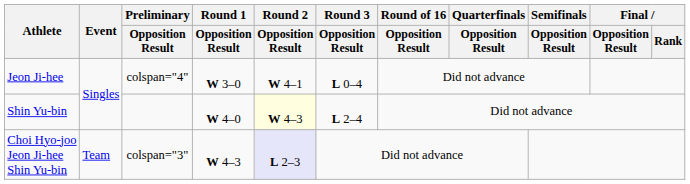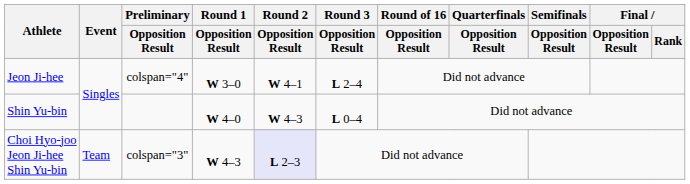(347, 84) L 0–4 -> (347, 84) L 2–4
(285, 119) lightyellow background -> (285, 119) no background
(347, 119) L 2–4 -> (347, 119) L 0–4
